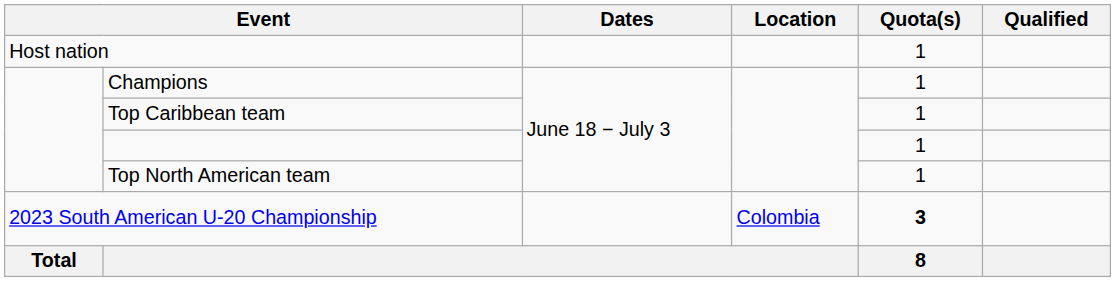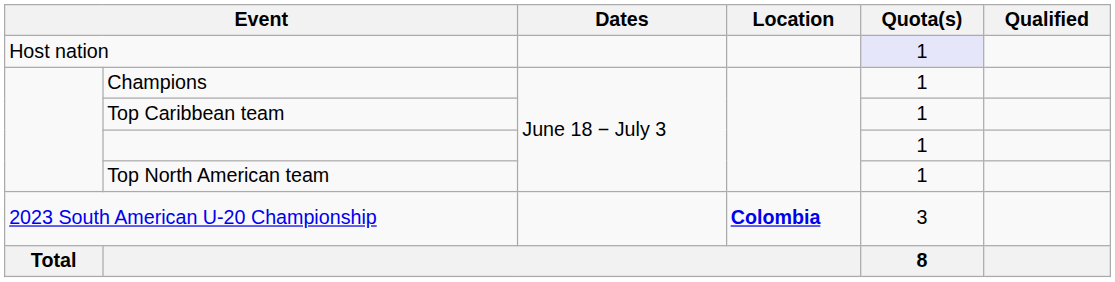(920, 51) no background -> (922, 51) lavender background
(778, 218) normal -> (776, 218) bold
(920, 218) bold -> (922, 218) normal
